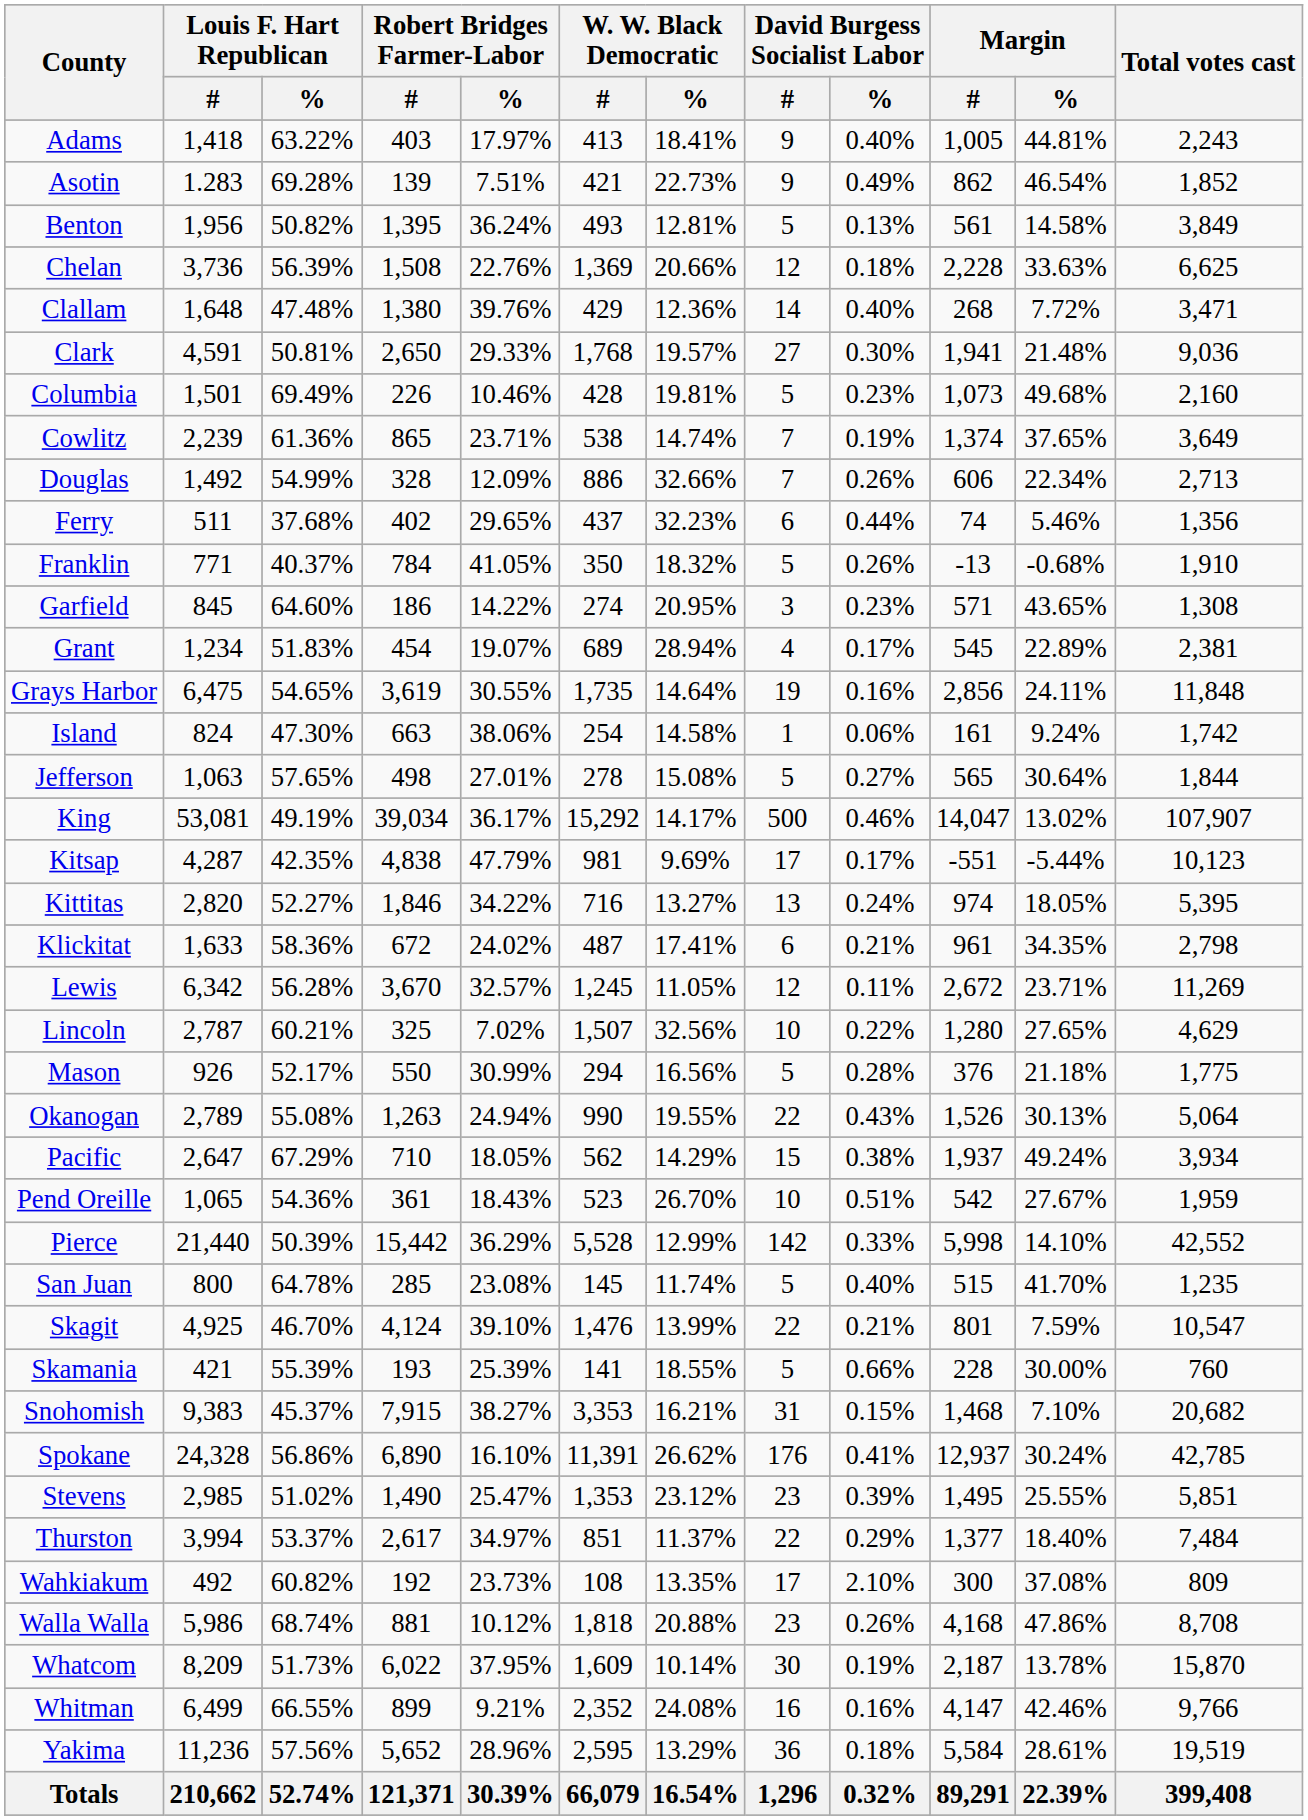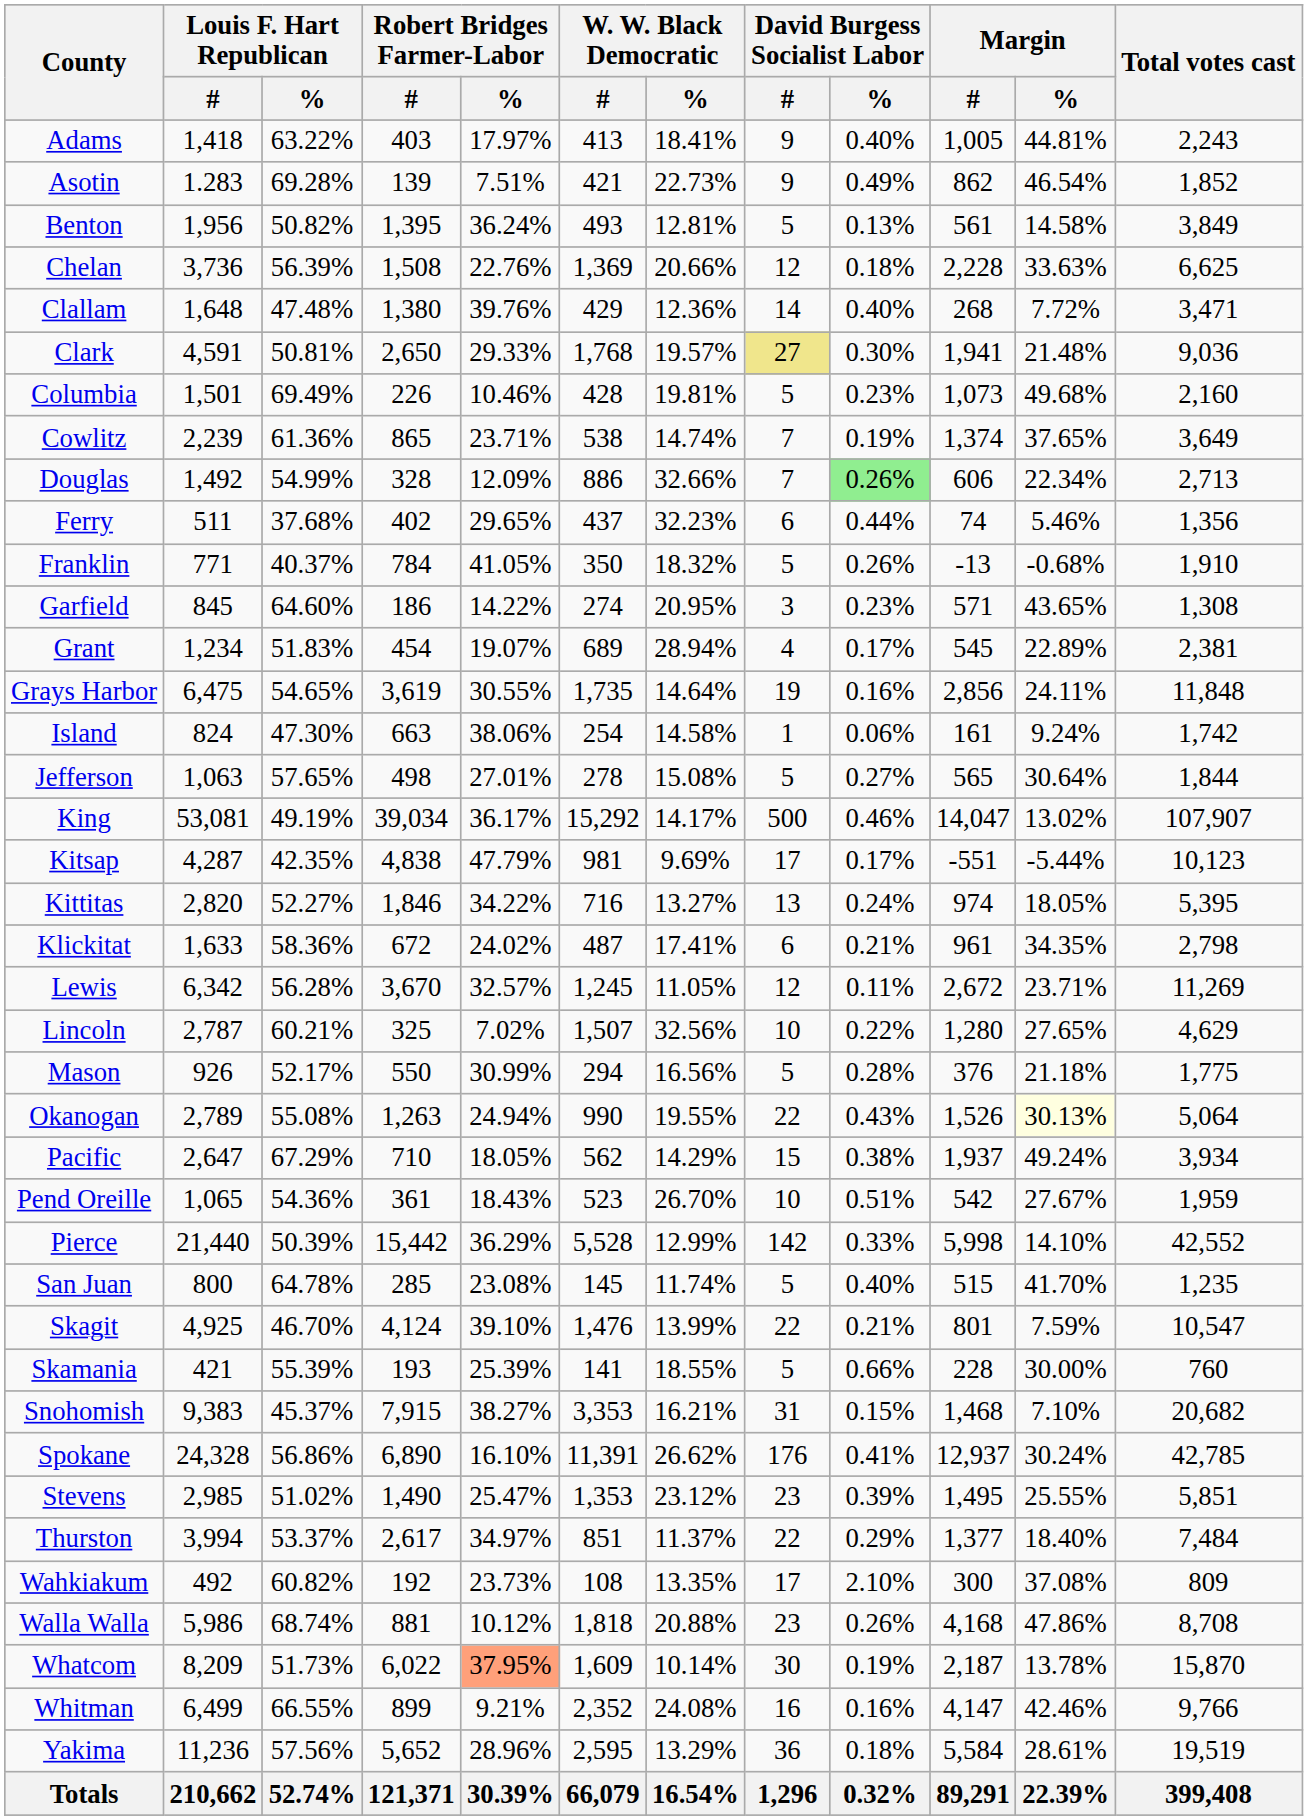(787, 352) no background -> (787, 352) khaki background
(880, 479) no background -> (880, 479) lightgreen background
(1066, 1115) no background -> (1066, 1115) lightyellow background
(510, 1666) no background -> (510, 1666) lightsalmon background
